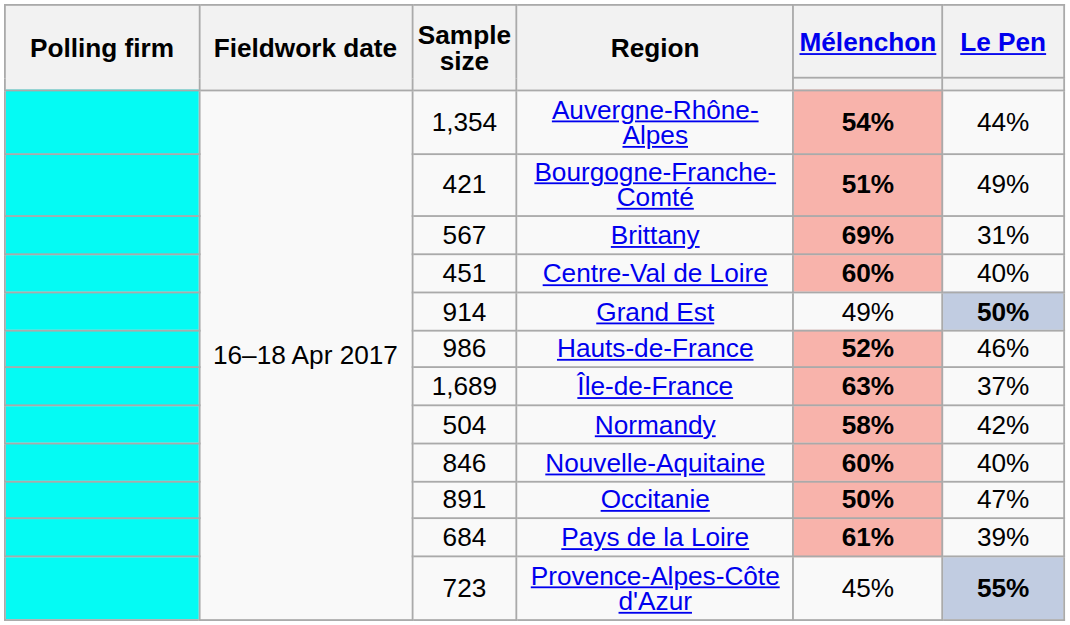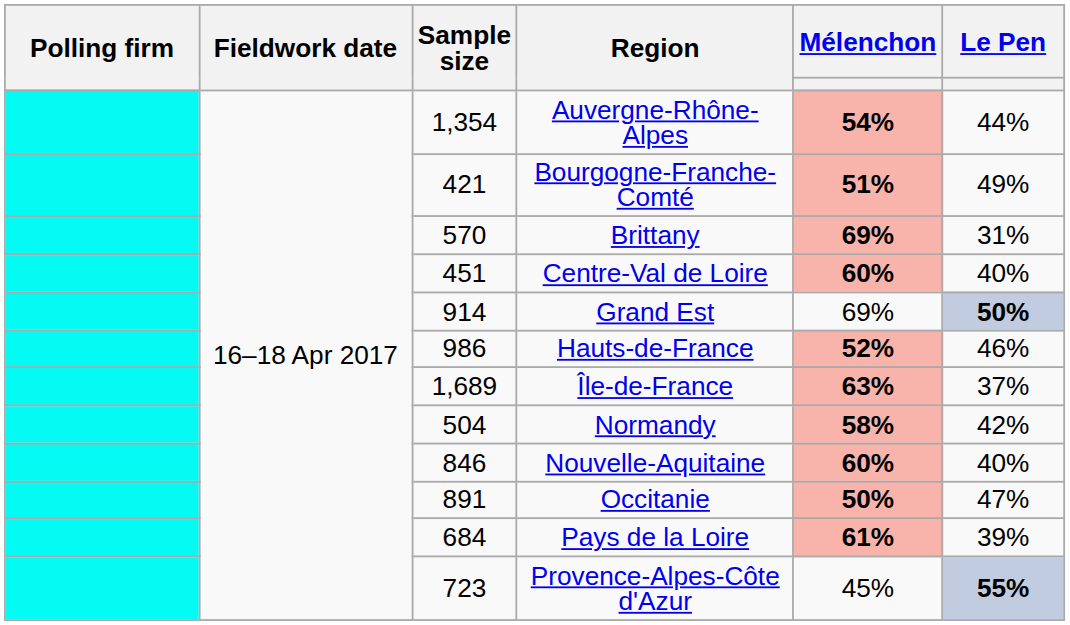(464, 236) 567 -> (464, 236) 570
(868, 311) 49% -> (868, 311) 69%
